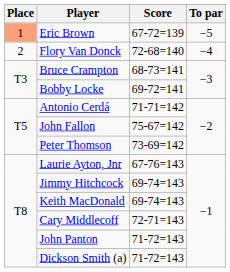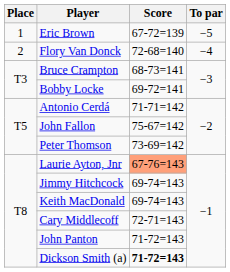(21, 32) lightsalmon background -> (21, 32) no background
(158, 164) no background -> (158, 164) lightsalmon background
(158, 257) normal -> (158, 257) bold
